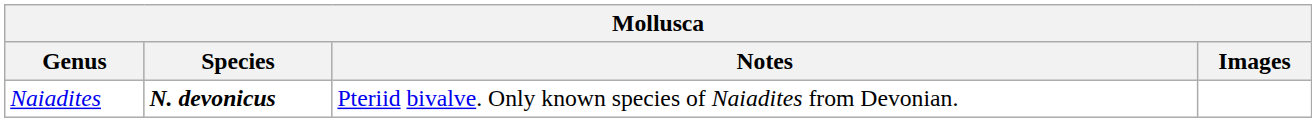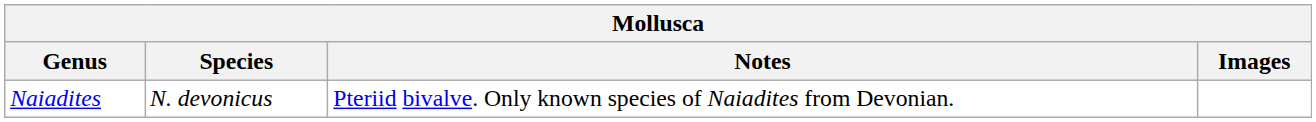(213, 98) bold -> (211, 98) normal
